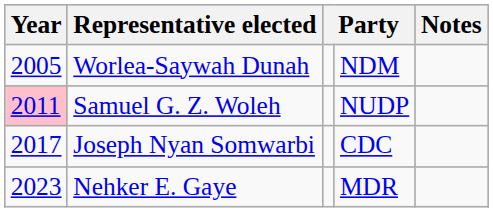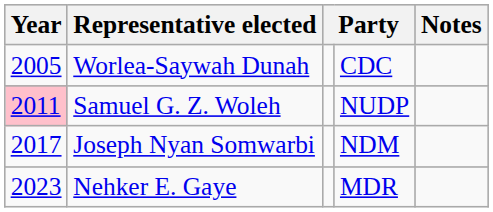(370, 65) NDM -> (366, 65) CDC
(366, 145) CDC -> (370, 145) NDM
